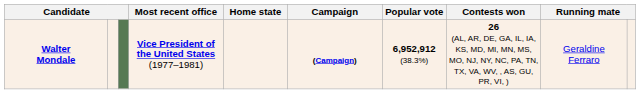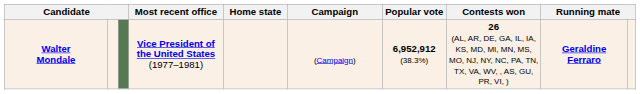(335, 59) bold -> (335, 60) normal
(584, 54) normal -> (584, 54) bold
